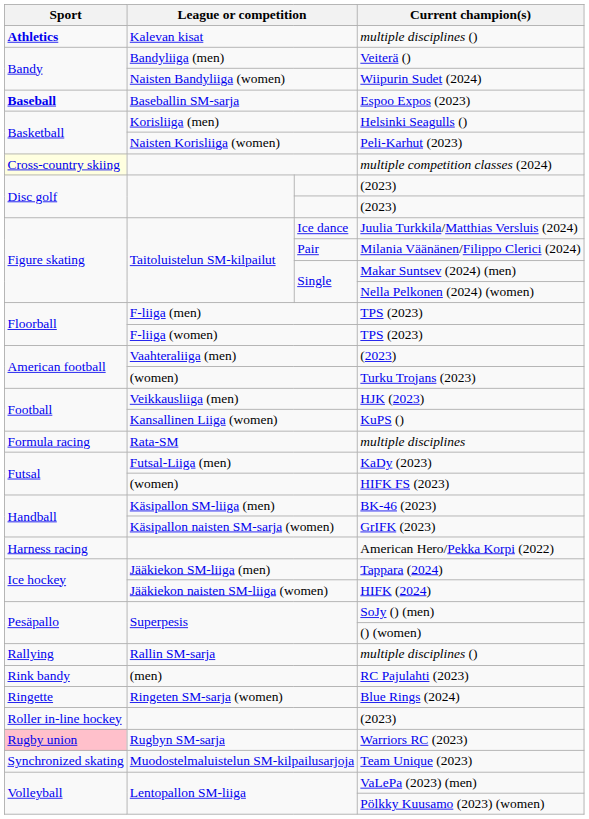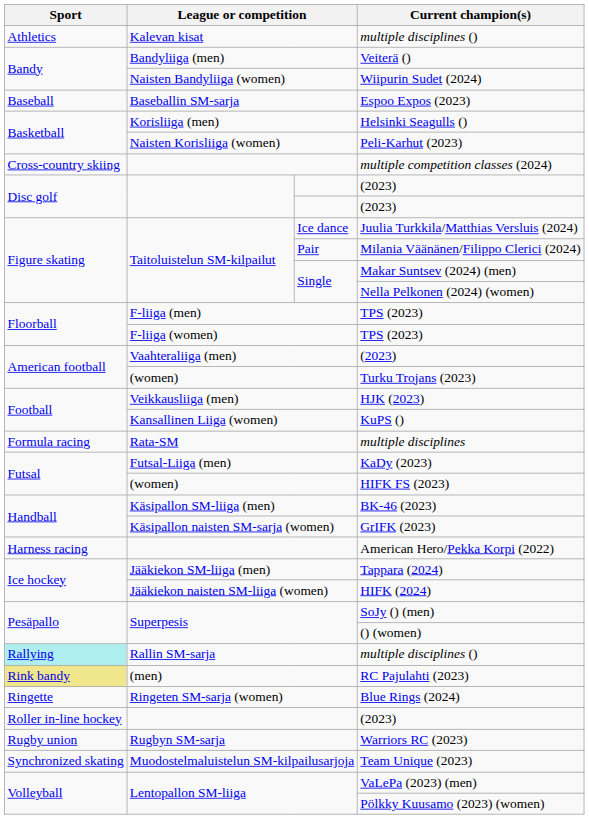(33, 36) bold -> (32, 36) normal
(32, 100) bold -> (31, 100) normal
(64, 164) lightyellow background -> (64, 164) no background
(31, 654) no background -> (31, 654) paleturquoise background
(39, 675) no background -> (39, 675) khaki background
(42, 739) pink background -> (42, 739) no background
